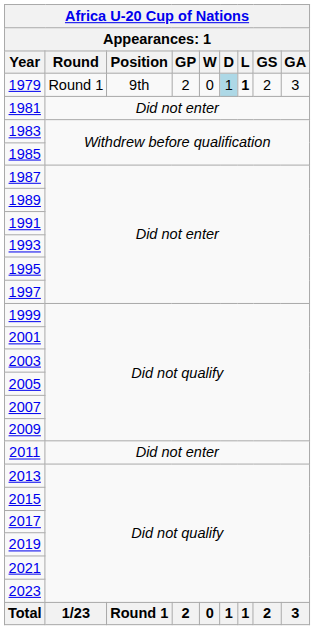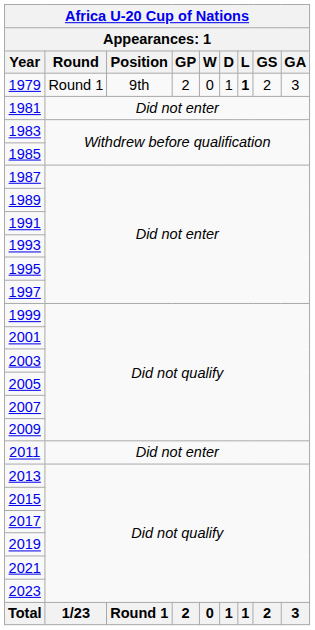(229, 85) lightblue background -> (229, 85) no background
